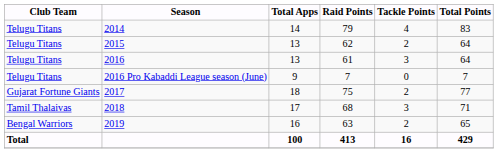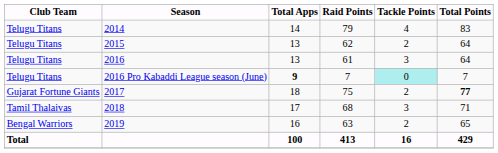(295, 76) normal -> (295, 76) bold
(406, 76) no background -> (406, 76) paleturquoise background
(465, 92) normal -> (465, 92) bold
